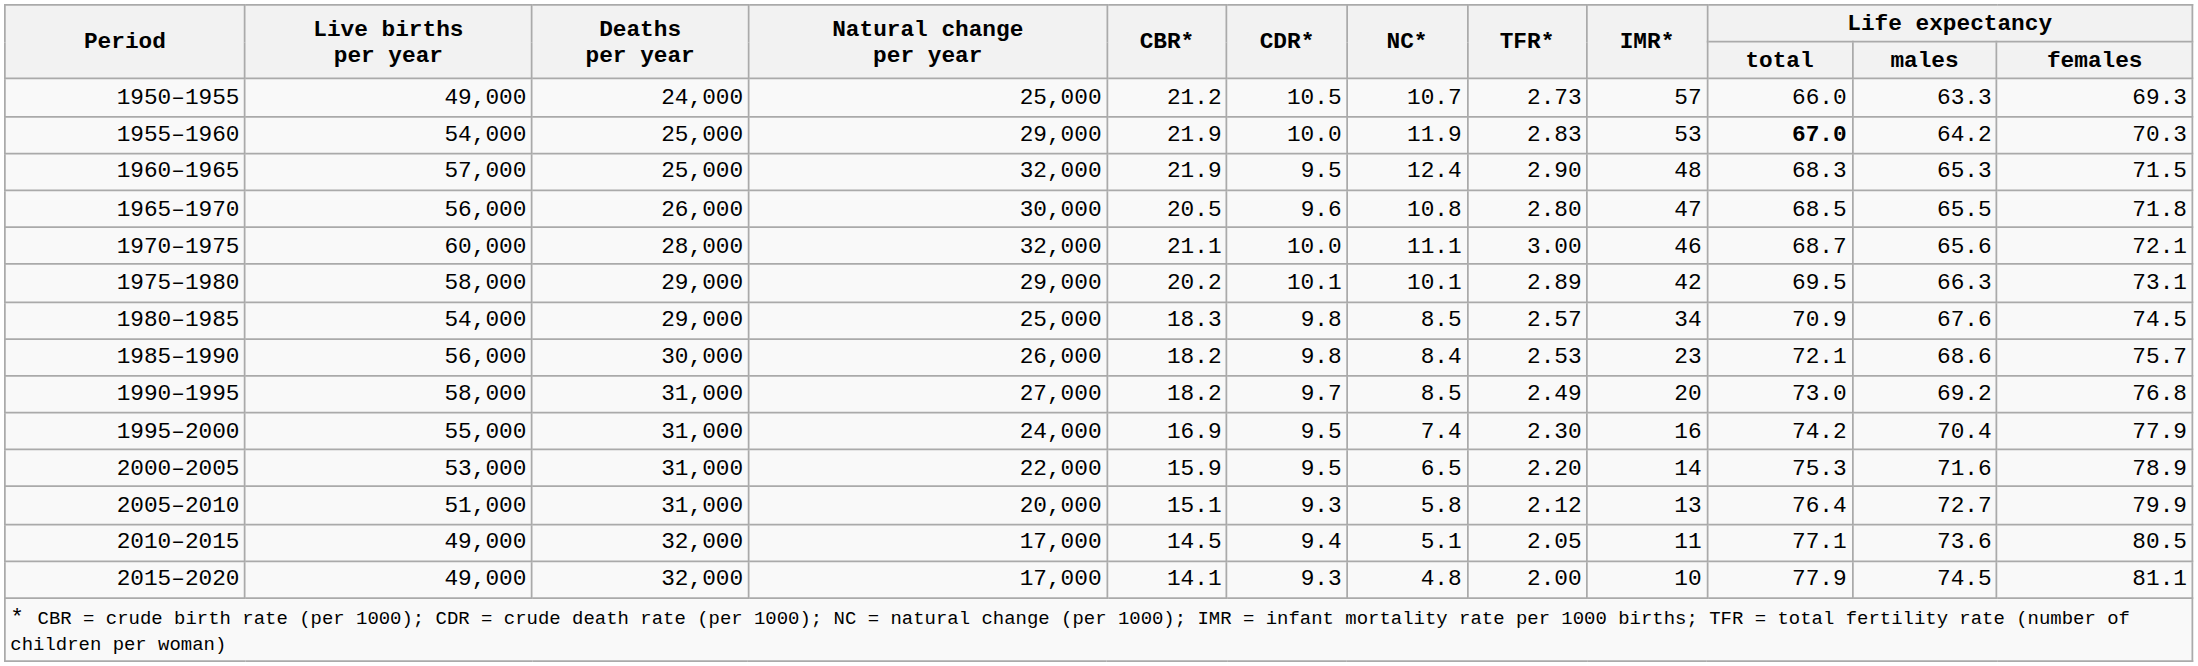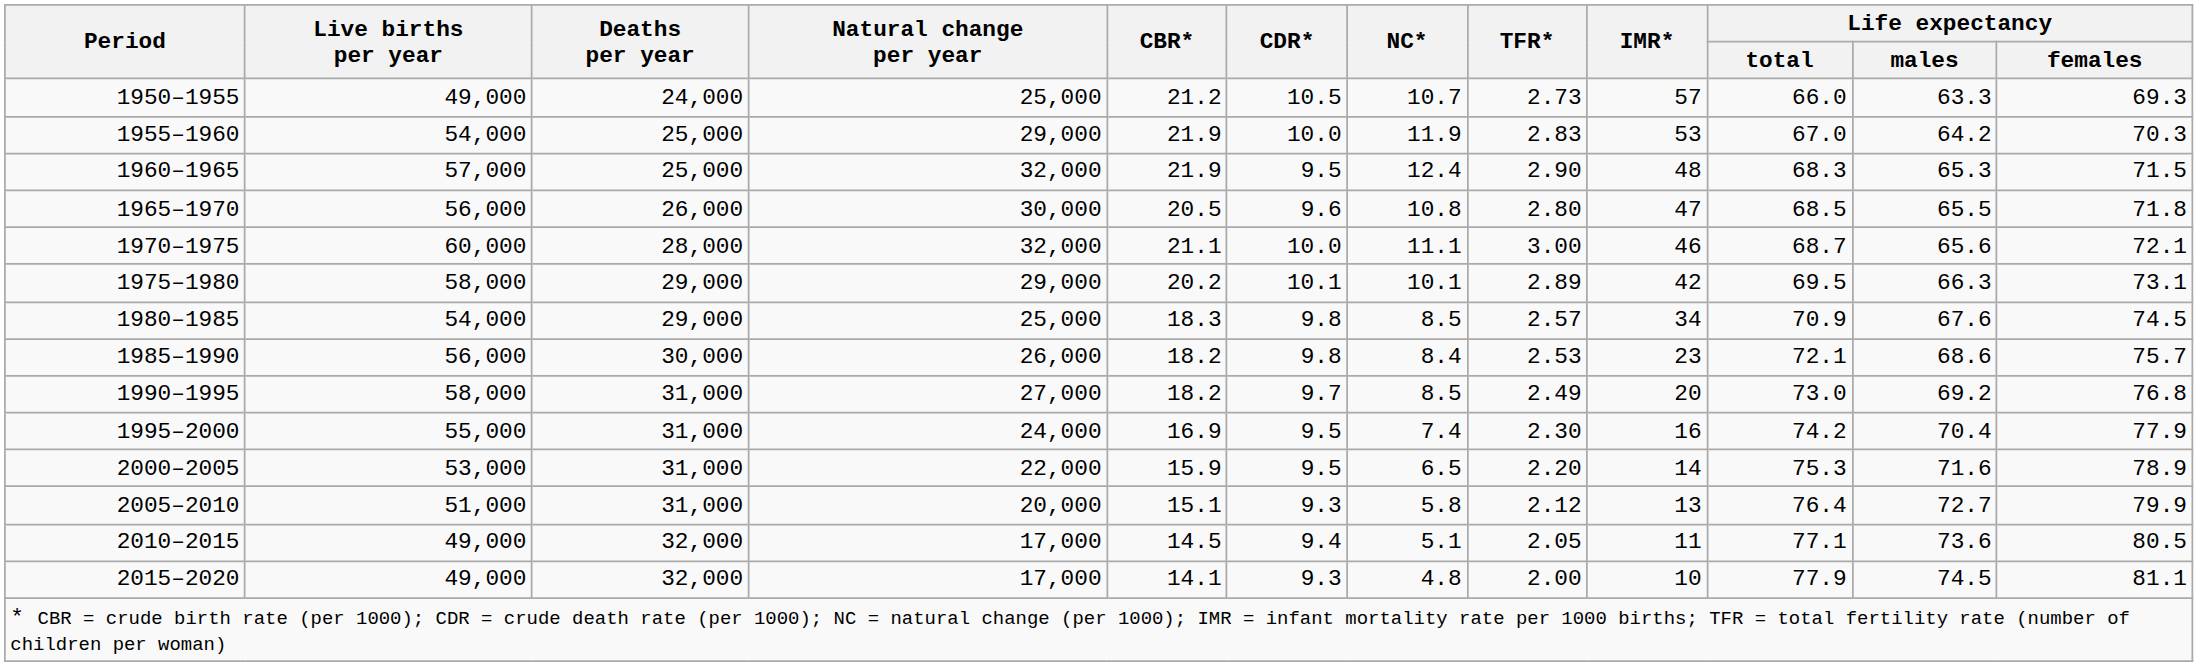(1819, 135) bold -> (1819, 135) normal
